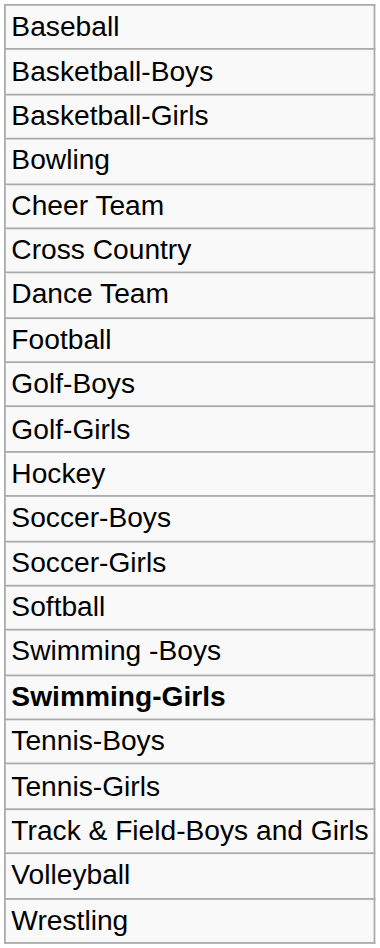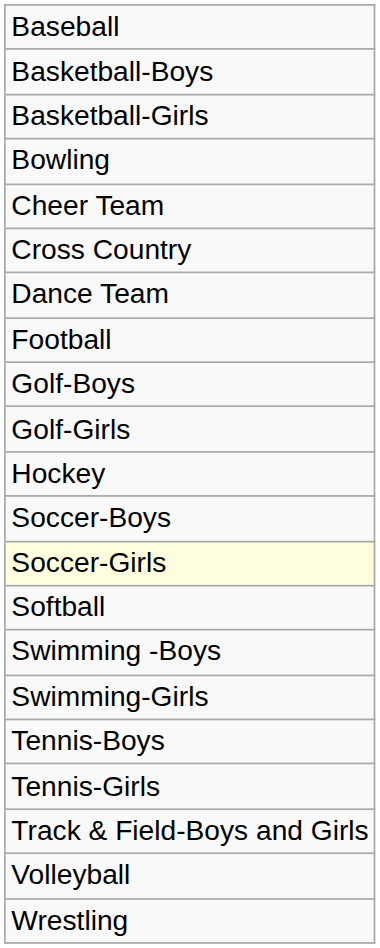(89, 562) no background -> (89, 562) lightyellow background
(119, 696) bold -> (110, 696) normal
